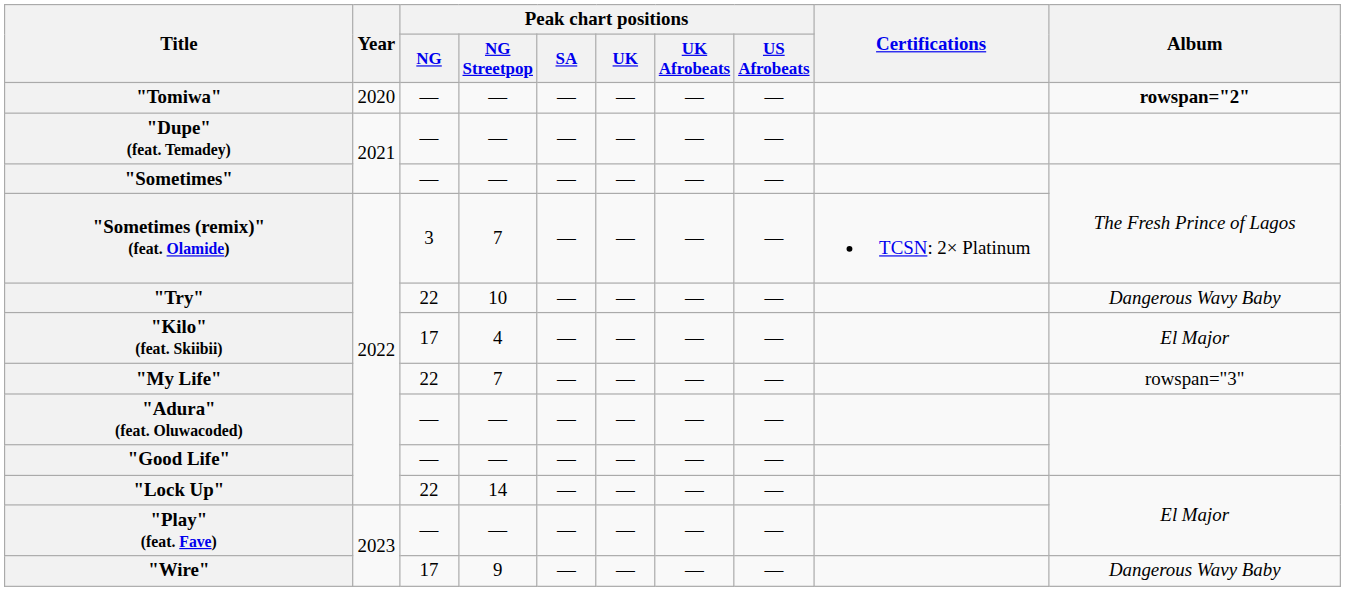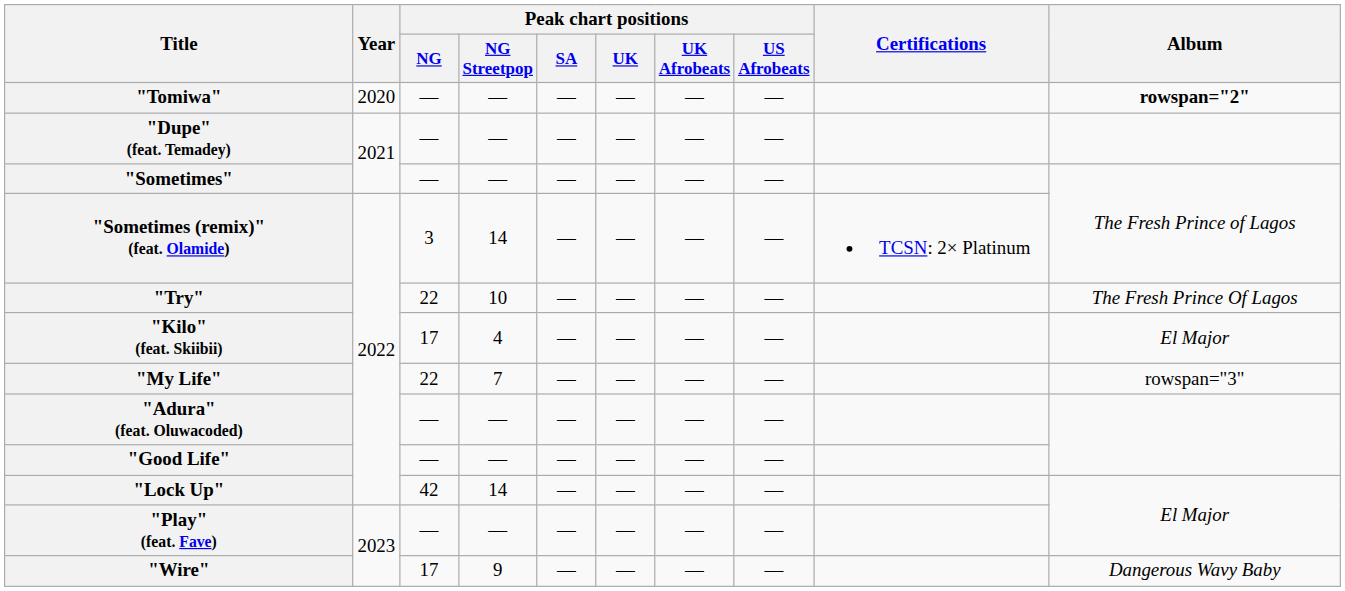(498, 238) 7 -> (498, 238) 14
(1195, 297) Dangerous Wavy Baby -> (1195, 297) The Fresh Prince Of Lagos
(429, 489) 22 -> (429, 489) 42
